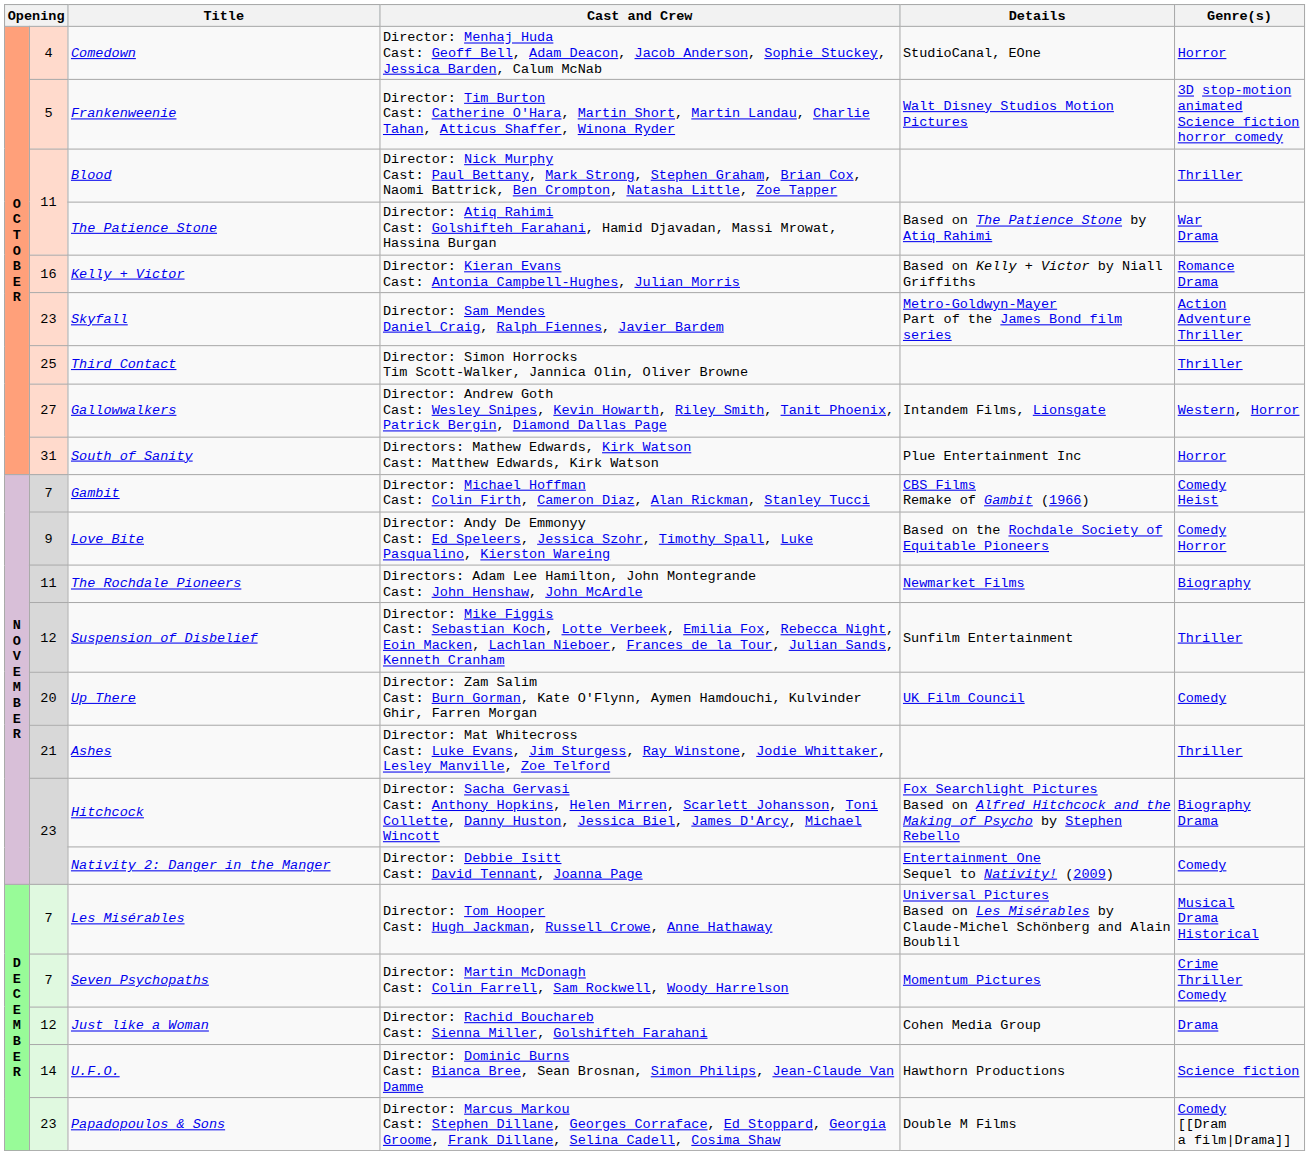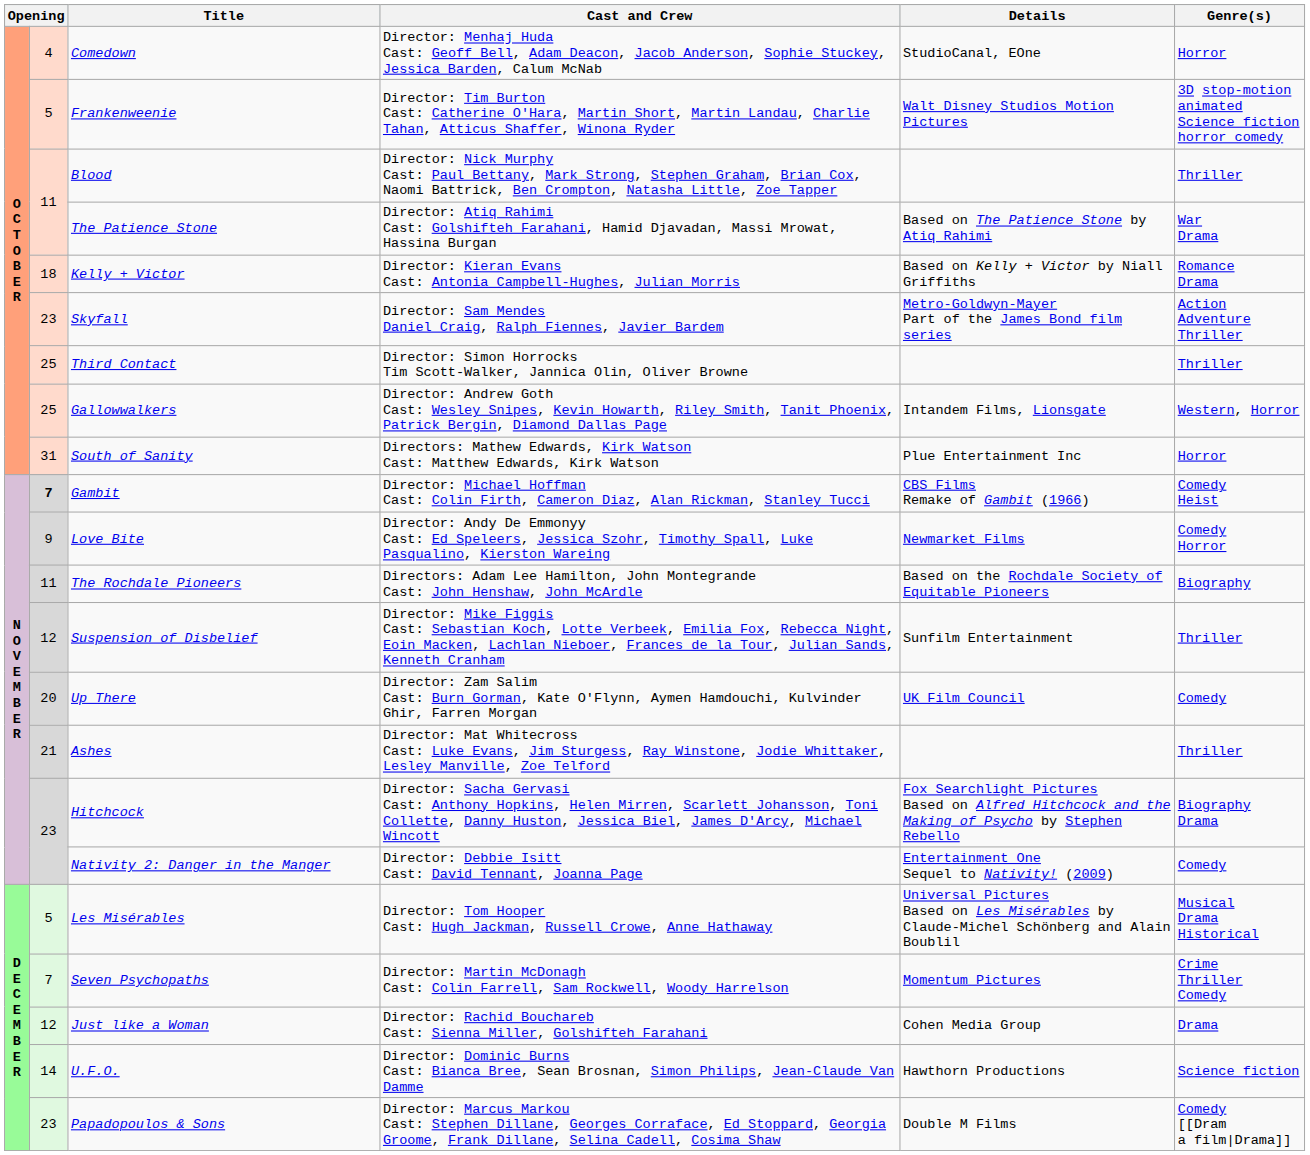(48, 274) 16 -> (48, 274) 18
(48, 410) 27 -> (48, 410) 25
(48, 493) normal -> (48, 493) bold
(1033, 539) Based on the Rochdale Society of Equitable Pioneers -> (964, 539) Newmarket Films
(964, 584) Newmarket Films -> (1033, 584) Based on the Rochdale Society of Equitable Pioneers
(48, 919) 7 -> (48, 919) 5
